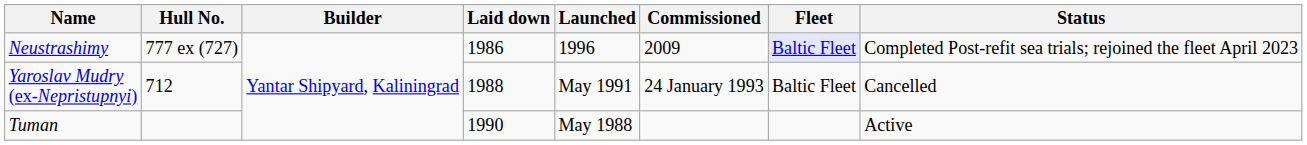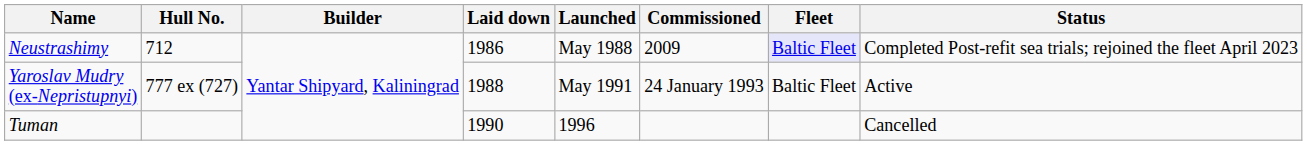(192, 47) 777 ex (727) -> (159, 47) 712
(577, 47) 1996 -> (595, 47) May 1988
(159, 86) 712 -> (192, 86) 777 ex (727)
(900, 86) Cancelled -> (888, 86) Active
(595, 125) May 1988 -> (577, 125) 1996
(888, 125) Active -> (900, 125) Cancelled
